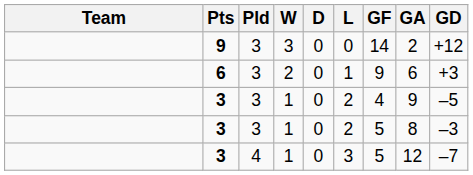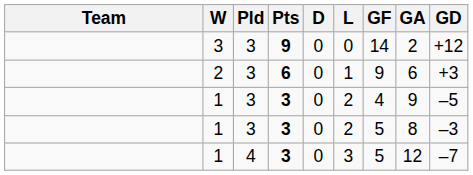columns swapped: (221, 18) <-> (289, 18)
